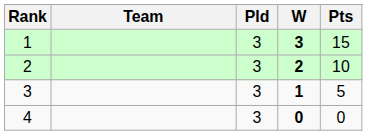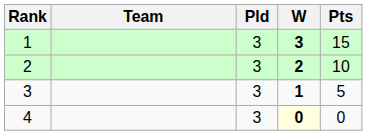(299, 117) no background -> (299, 117) lightyellow background
